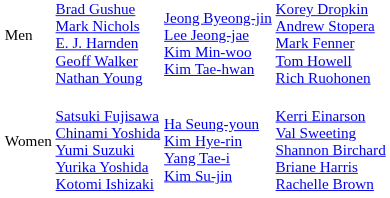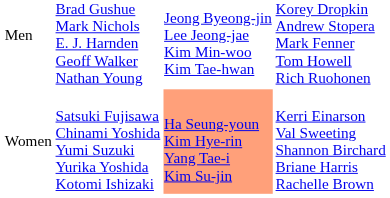(212, 150) no background -> (212, 150) lightsalmon background
